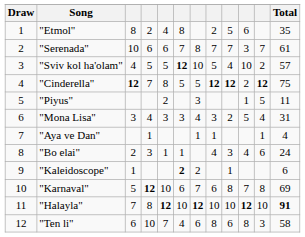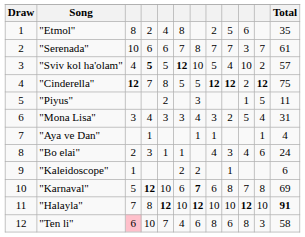(149, 65) normal -> (149, 65) bold
(182, 170) bold -> (182, 170) normal
(198, 188) normal -> (198, 188) bold
(133, 223) no background -> (133, 223) pink background
